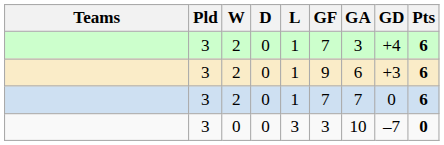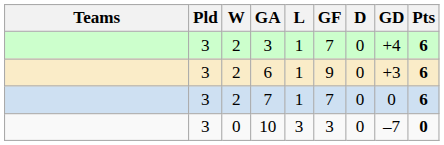columns swapped: (266, 18) <-> (358, 18)
